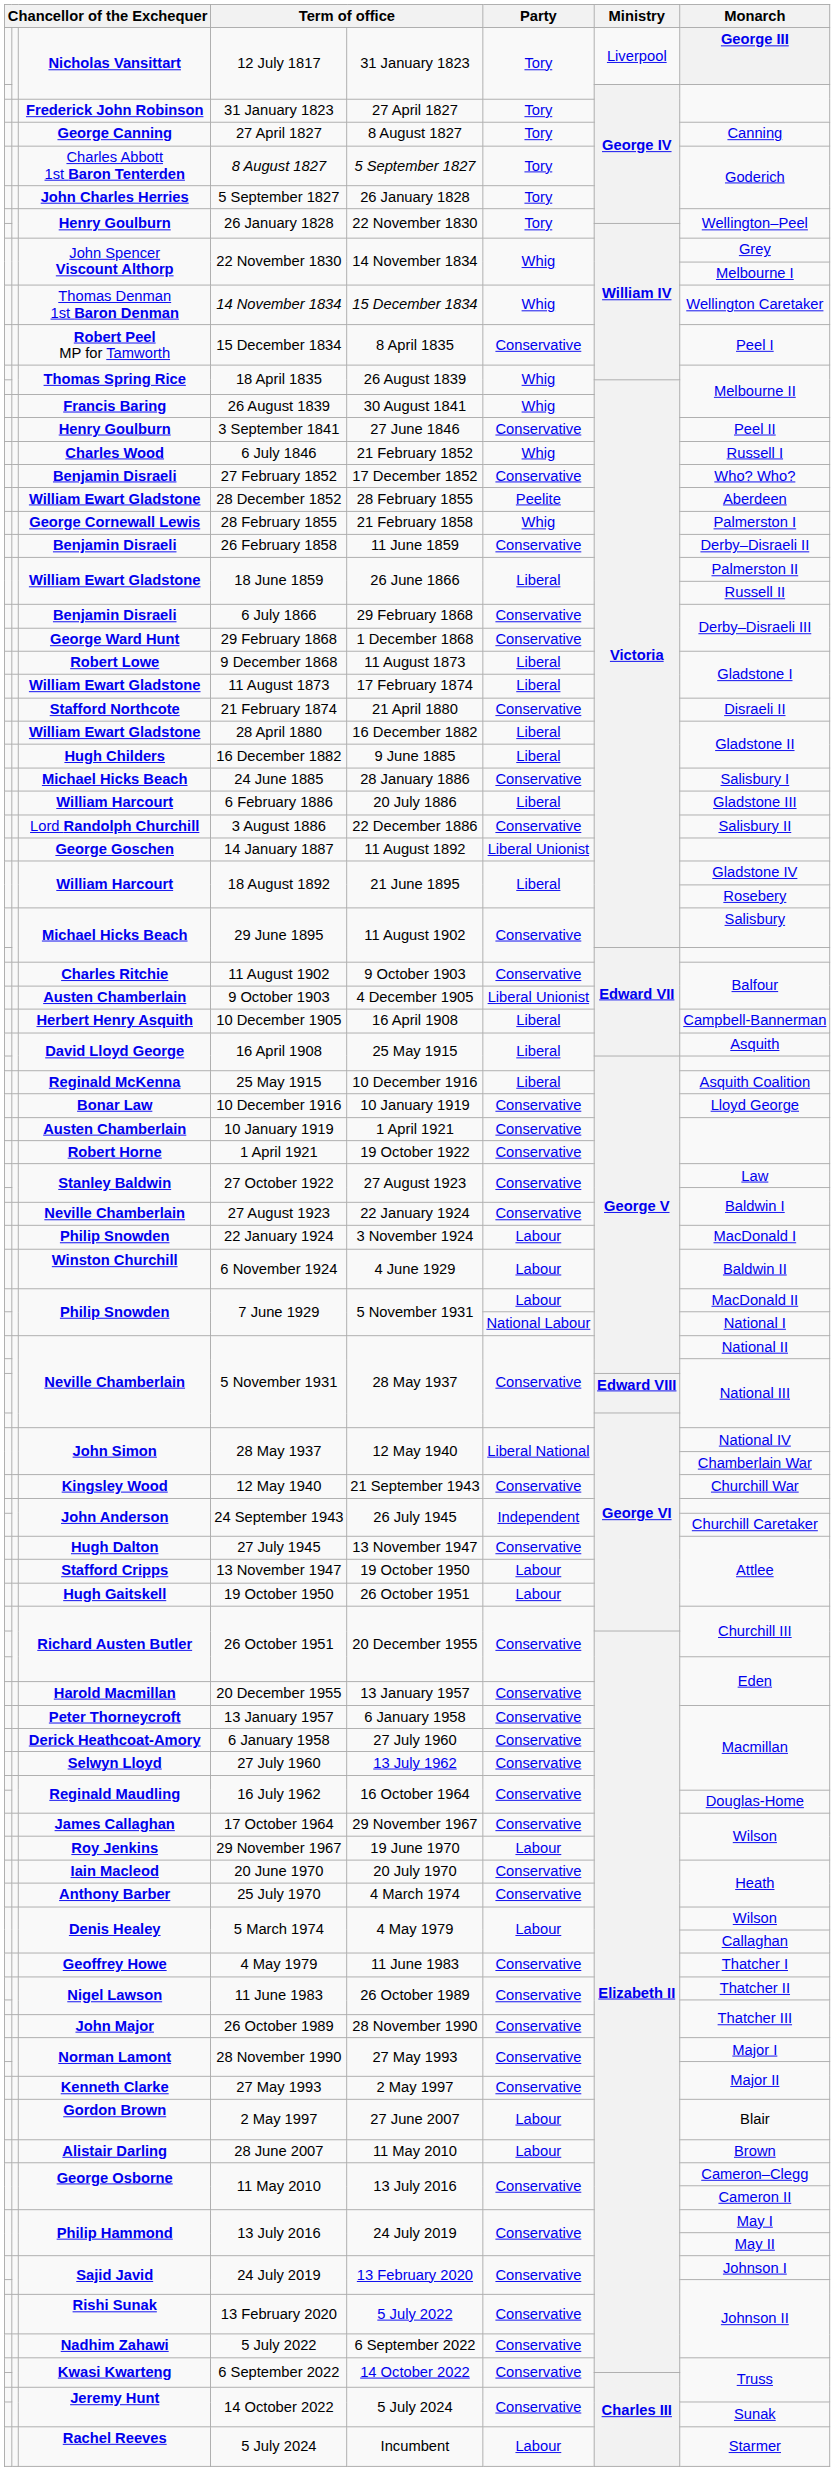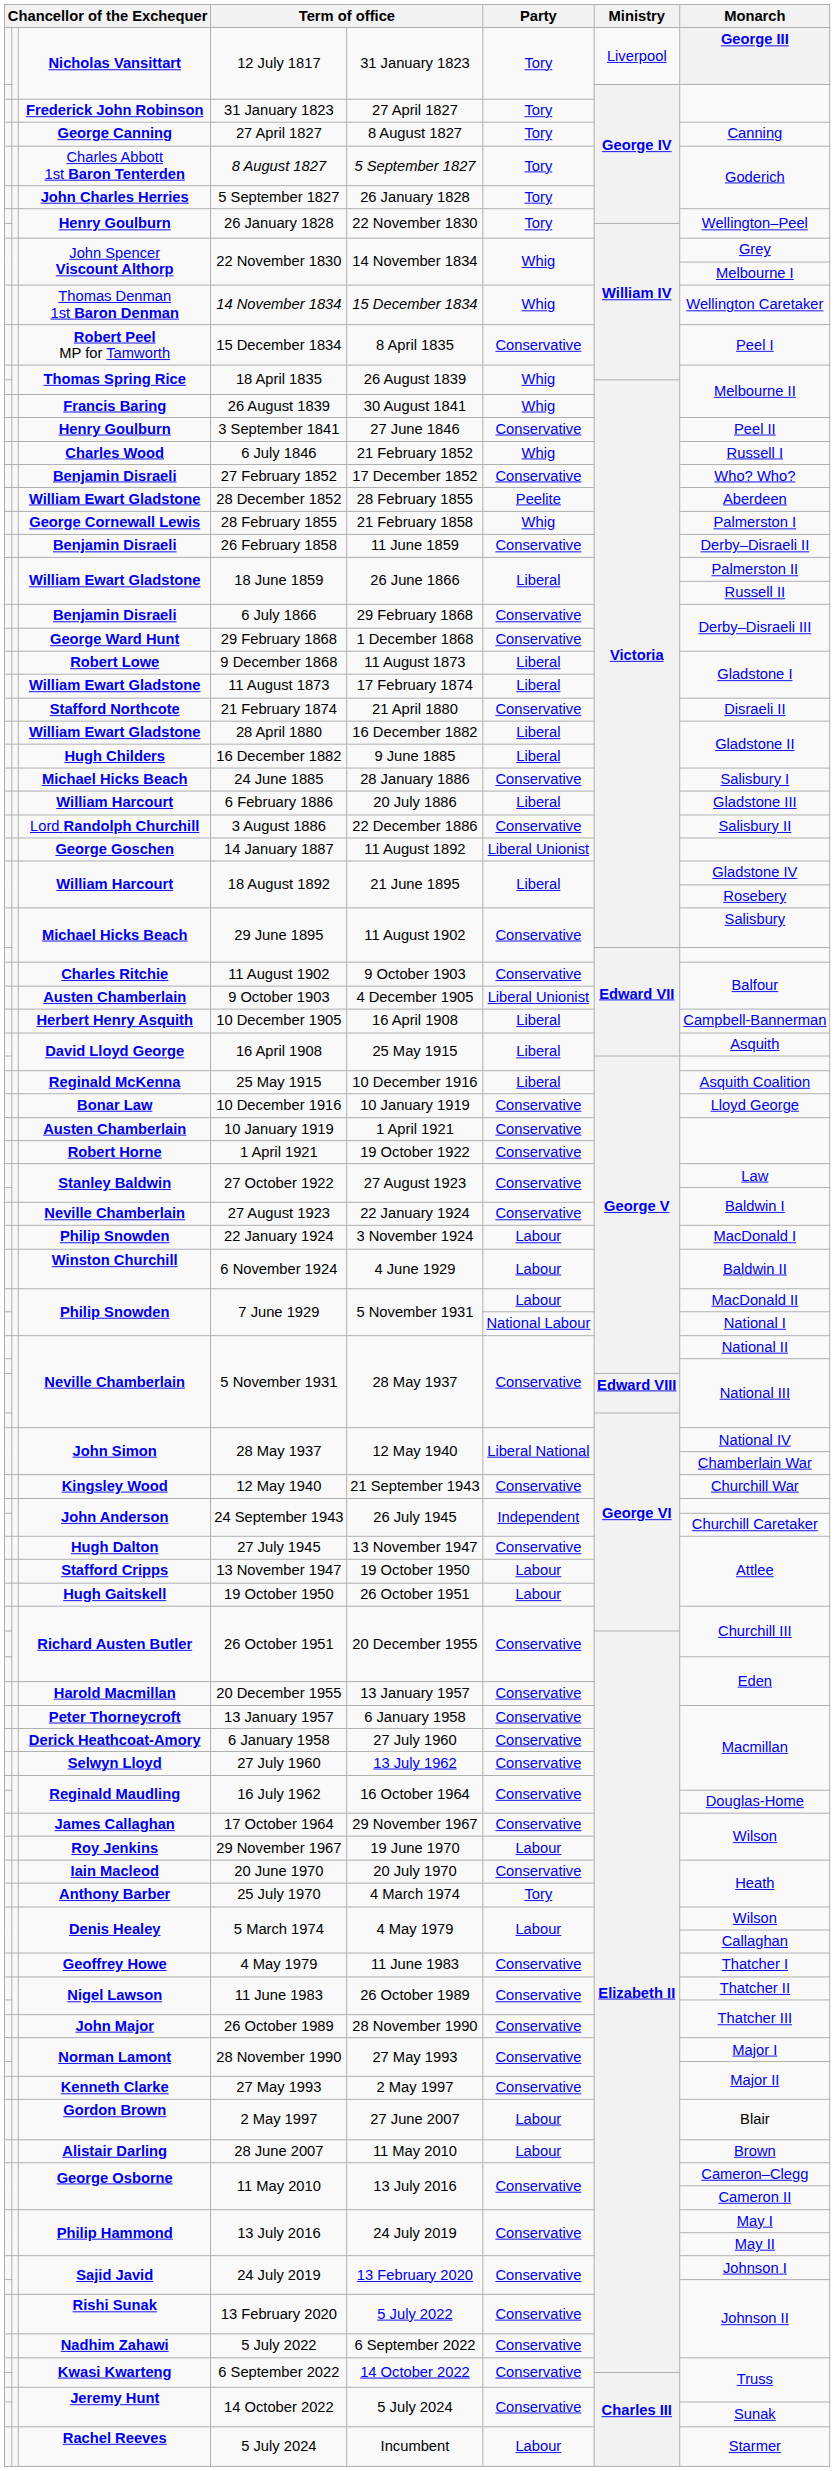(538, 1894) Conservative -> (538, 1894) Tory
